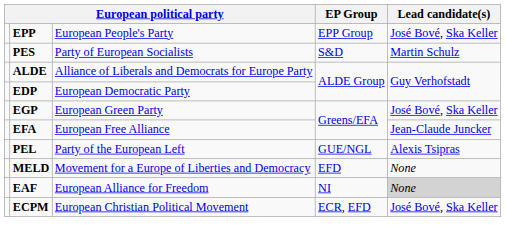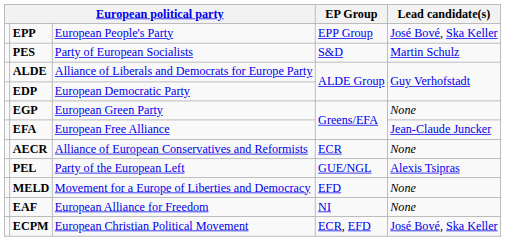(444, 110) José Bové, Ska Keller -> (403, 110) None
+ row: (30, 149)
(403, 187) lightgrey background -> (403, 206) no background
